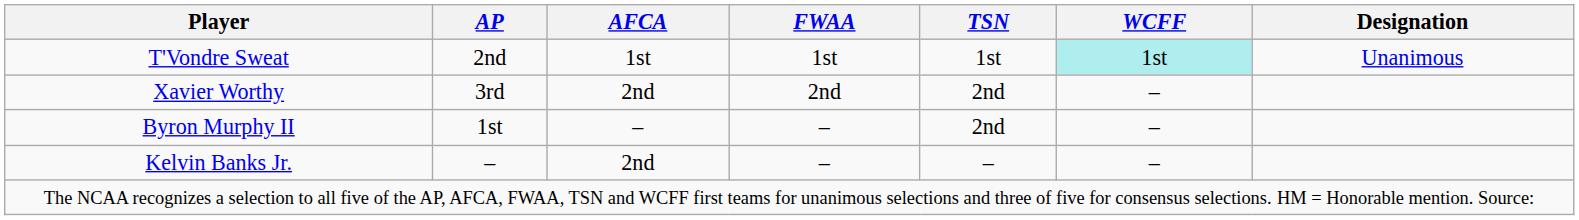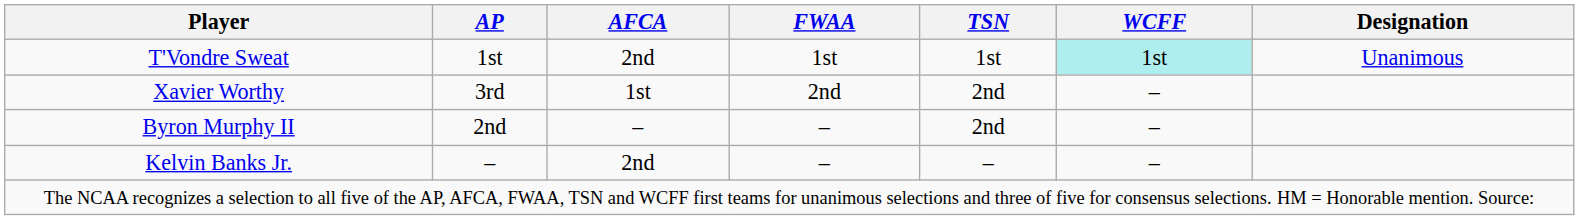(490, 57) 2nd -> (490, 57) 1st
(638, 57) 1st -> (638, 57) 2nd
(638, 92) 2nd -> (638, 92) 1st
(490, 127) 1st -> (490, 127) 2nd
